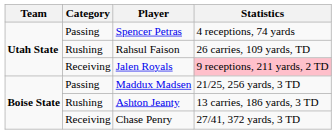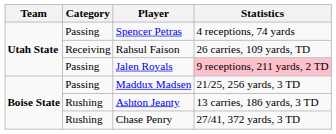(84, 49) Rushing -> (88, 49) Receiving
(88, 66) Receiving -> (82, 66) Passing
(88, 120) Receiving -> (84, 120) Rushing
